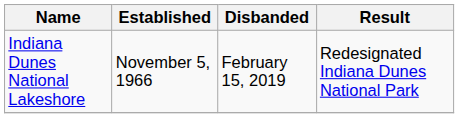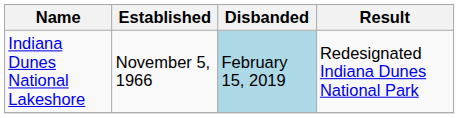(254, 71) no background -> (254, 71) lightblue background
